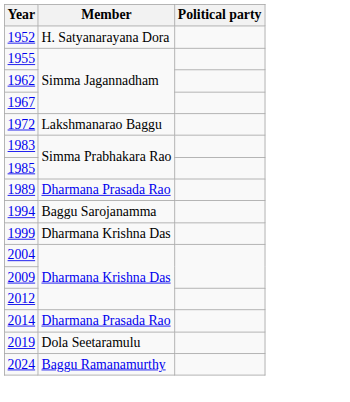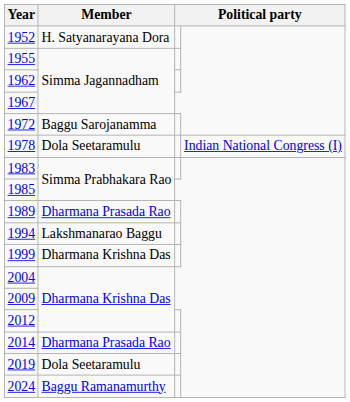(102, 124) Lakshmanarao Baggu -> (99, 124) Baggu Sarojanamma
+ row: (21, 146)
(99, 211) Baggu Sarojanamma -> (102, 233) Lakshmanarao Baggu
